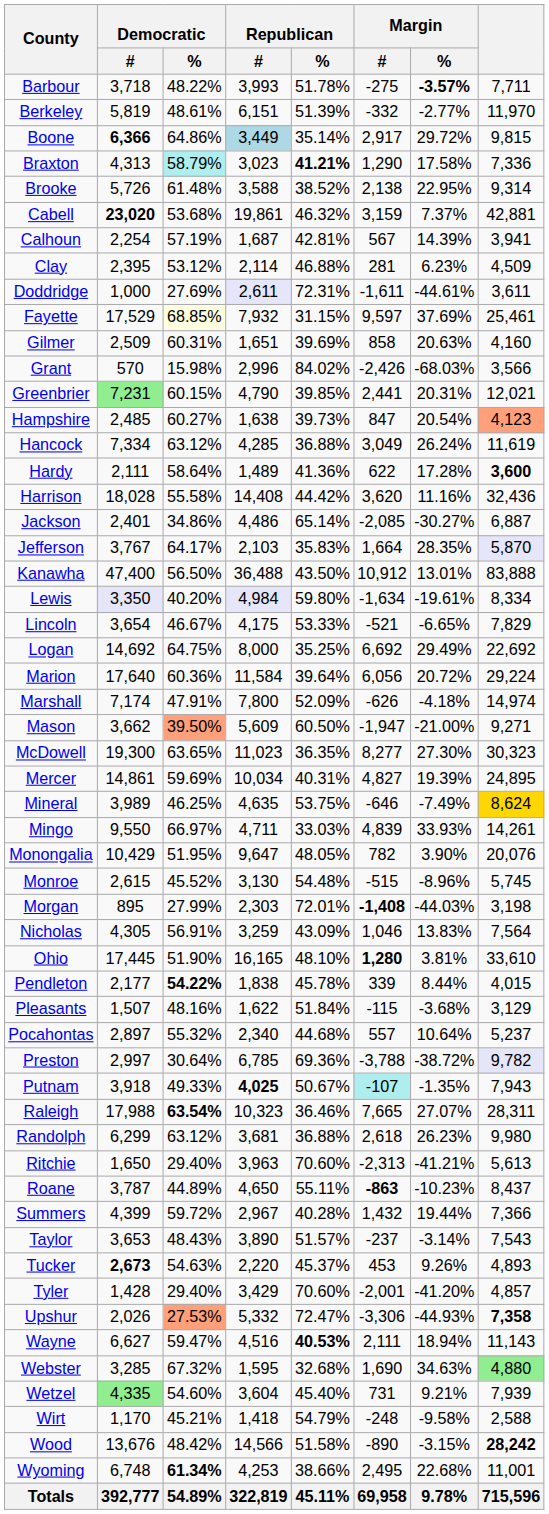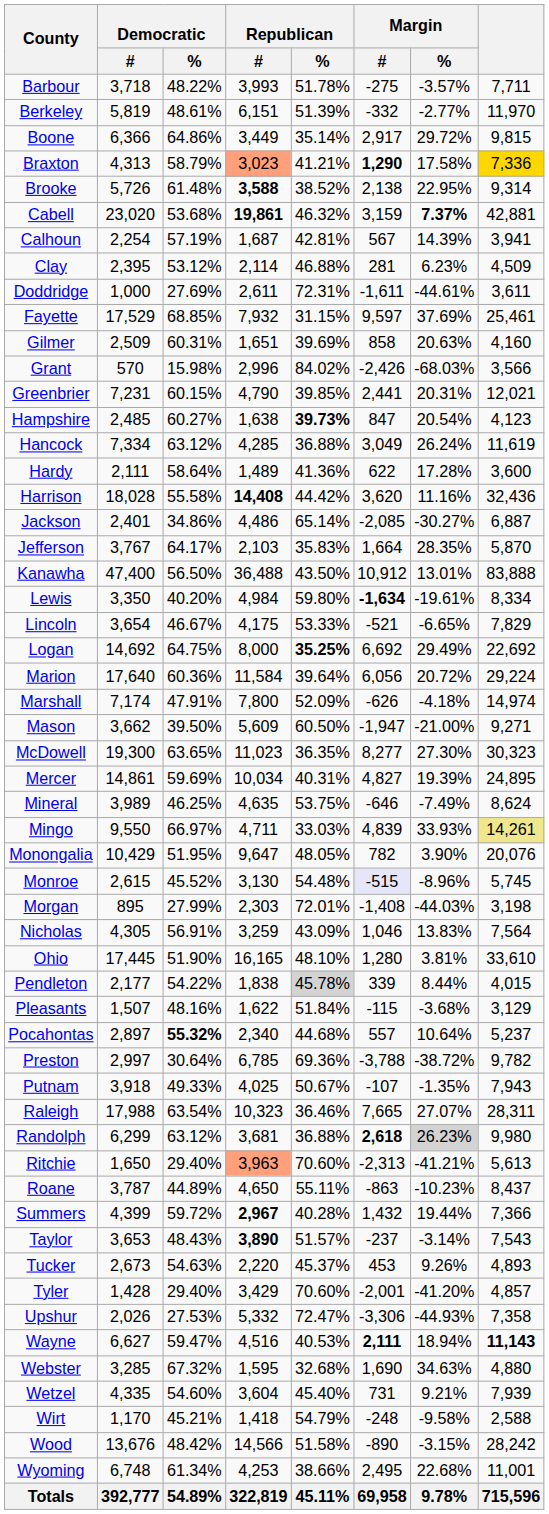(444, 86) bold -> (444, 86) normal
(130, 138) bold -> (130, 138) normal
(258, 138) lightblue background -> (258, 138) no background
(194, 163) paleturquoise background -> (194, 163) no background
(258, 163) no background -> (258, 163) lightsalmon background
(322, 163) bold -> (322, 163) normal
(382, 163) normal -> (382, 163) bold
(511, 163) no background -> (511, 163) gold background
(258, 189) normal -> (258, 189) bold
(130, 214) bold -> (130, 214) normal
(258, 214) normal -> (258, 214) bold
(444, 214) normal -> (444, 214) bold
(258, 291) lavender background -> (258, 291) no background
(194, 317) lightyellow background -> (194, 317) no background
(130, 394) lightgreen background -> (130, 394) no background
(322, 419) normal -> (322, 419) bold
(511, 419) lightsalmon background -> (511, 419) no background
(511, 471) bold -> (511, 471) normal
(258, 496) normal -> (258, 496) bold
(511, 548) lavender background -> (511, 548) no background
(130, 599) lavender background -> (130, 599) no background
(258, 599) lavender background -> (258, 599) no background
(382, 599) normal -> (382, 599) bold
(322, 650) normal -> (322, 650) bold
(194, 727) lightsalmon background -> (194, 727) no background
(511, 804) gold background -> (511, 804) no background
(511, 829) no background -> (511, 829) khaki background
(382, 881) no background -> (382, 881) lavender background
(382, 906) bold -> (382, 906) normal
(382, 958) bold -> (382, 958) normal
(194, 983) bold -> (194, 983) normal
(322, 983) no background -> (322, 983) lightgrey background
(194, 1035) normal -> (194, 1035) bold
(511, 1060) lavender background -> (511, 1060) no background
(258, 1086) bold -> (258, 1086) normal
(382, 1086) paleturquoise background -> (382, 1086) no background
(194, 1111) bold -> (194, 1111) normal
(382, 1137) normal -> (382, 1137) bold
(444, 1137) no background -> (444, 1137) lightgrey background
(258, 1163) no background -> (258, 1163) lightsalmon background
(382, 1188) bold -> (382, 1188) normal
(258, 1214) normal -> (258, 1214) bold
(258, 1240) normal -> (258, 1240) bold
(130, 1265) bold -> (130, 1265) normal
(194, 1316) lightsalmon background -> (194, 1316) no background
(511, 1316) bold -> (511, 1316) normal
(322, 1342) bold -> (322, 1342) normal
(382, 1342) normal -> (382, 1342) bold
(511, 1342) normal -> (511, 1342) bold
(511, 1368) lightgreen background -> (511, 1368) no background
(130, 1393) lightgreen background -> (130, 1393) no background
(511, 1445) bold -> (511, 1445) normal
(194, 1470) bold -> (194, 1470) normal
